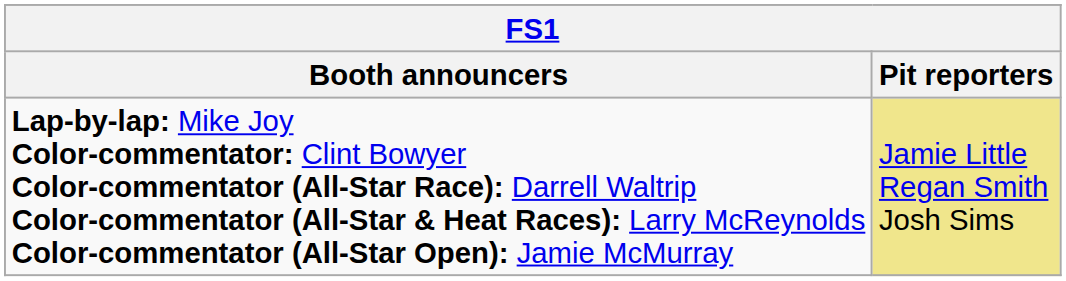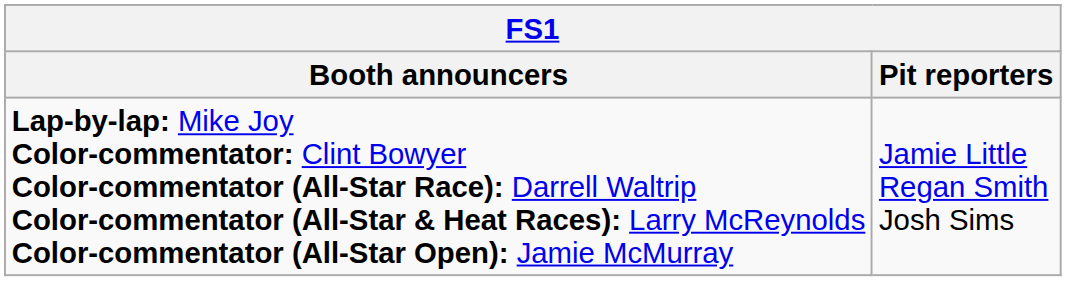(964, 187) khaki background -> (964, 187) no background
